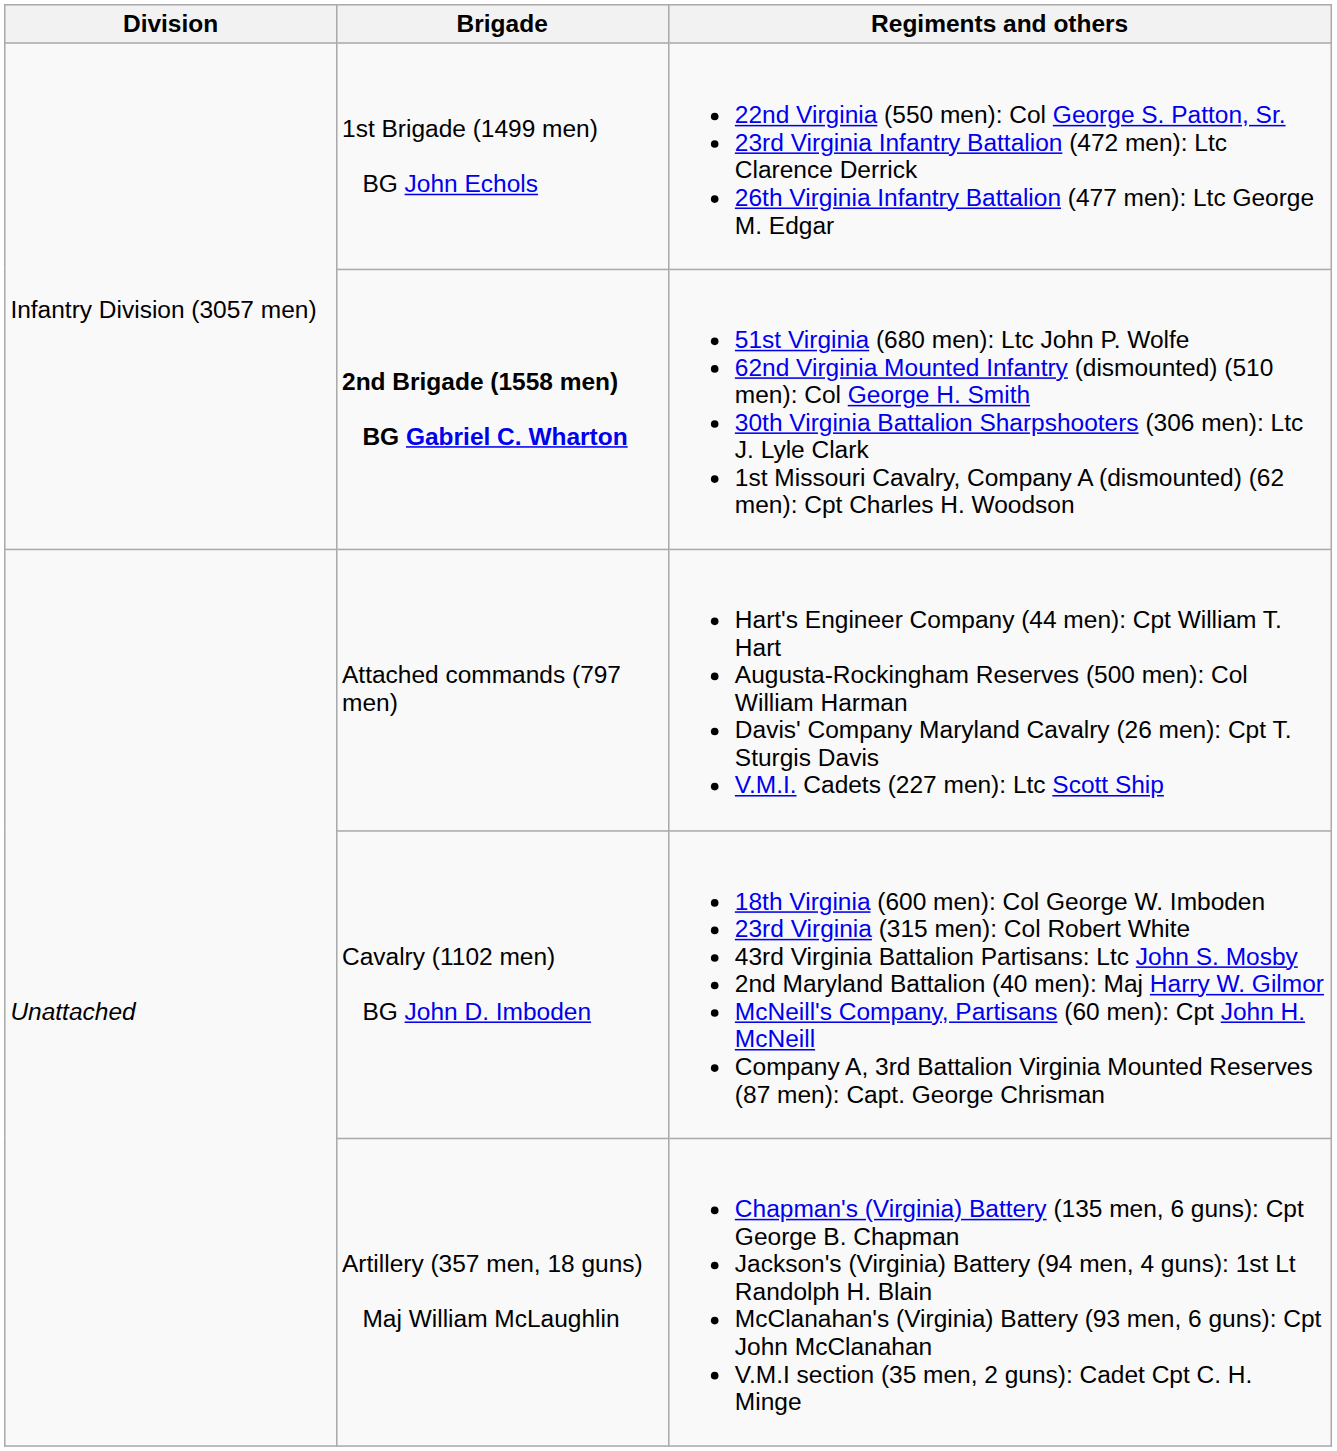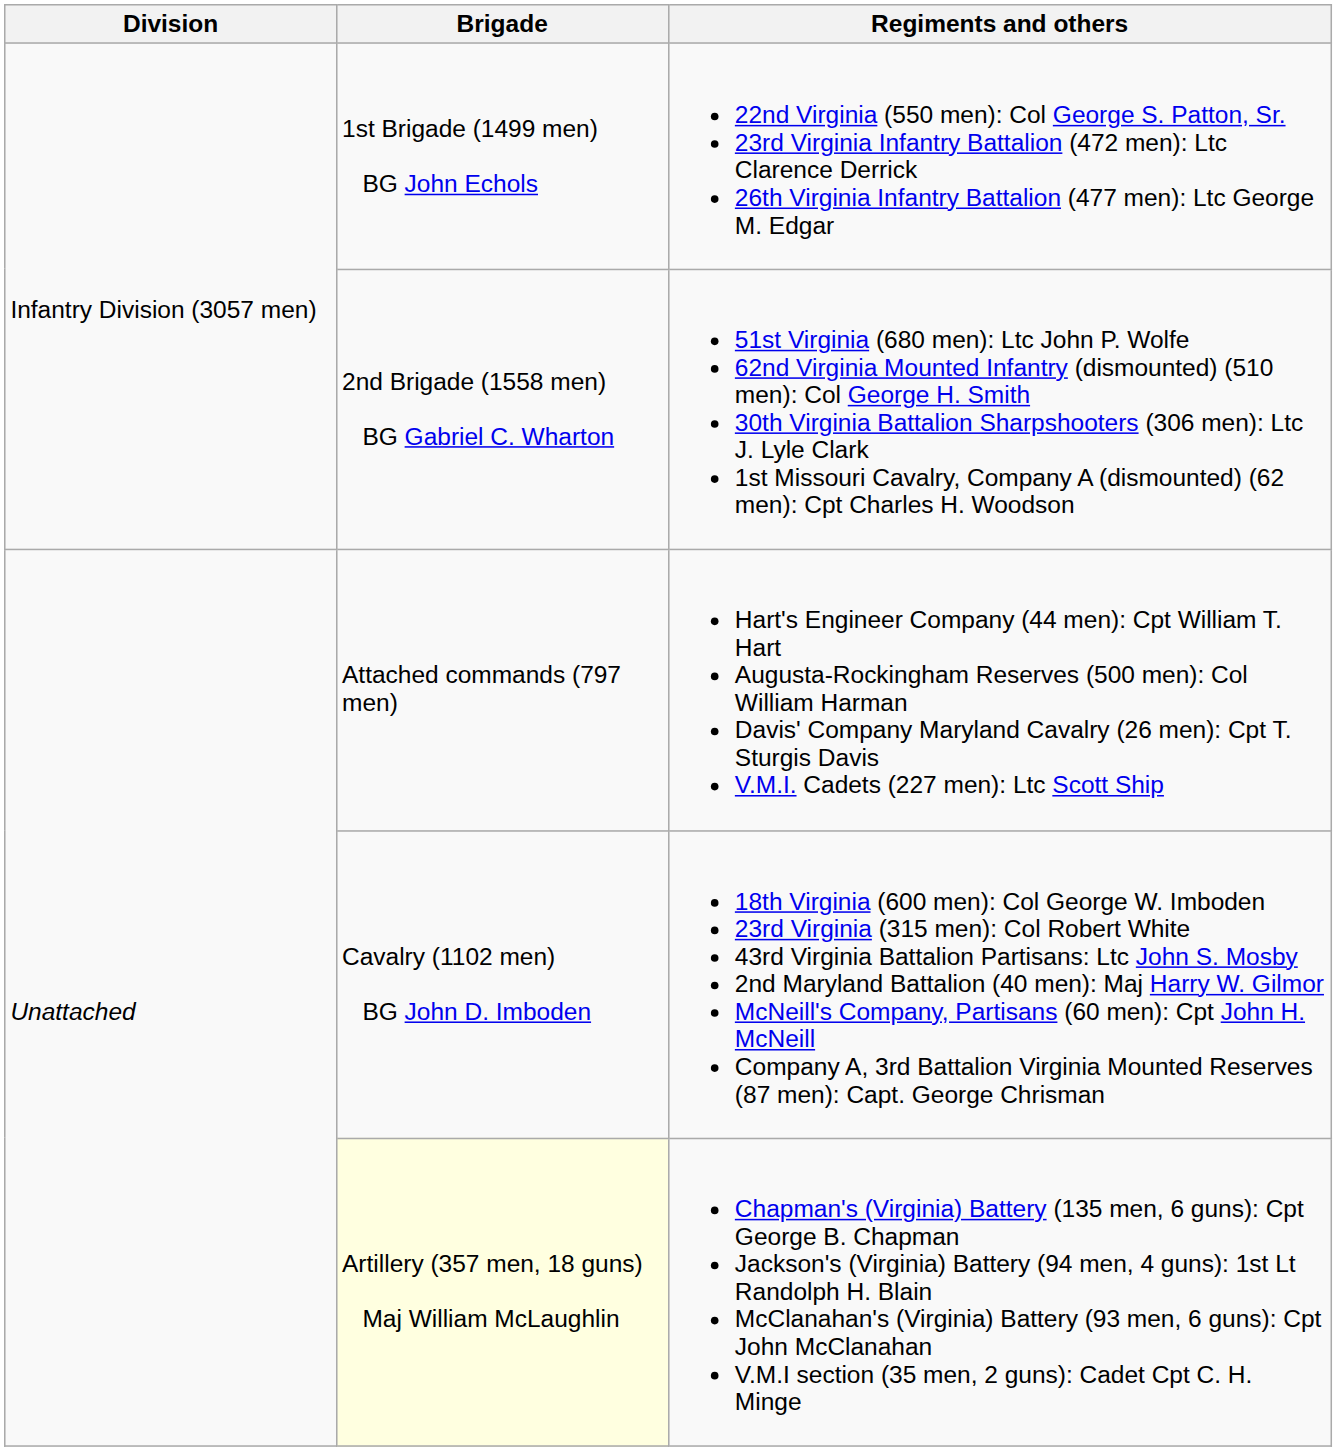(485, 409) bold -> (478, 409) normal
(492, 1292) no background -> (492, 1292) lightyellow background
